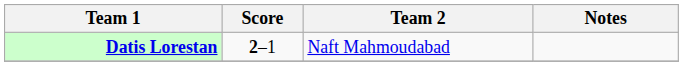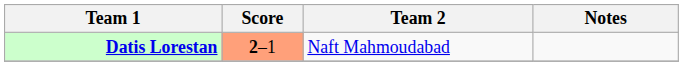(262, 46) no background -> (262, 46) lightsalmon background
